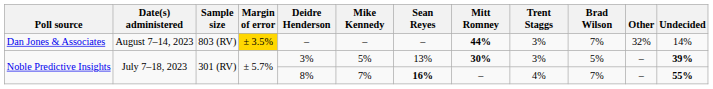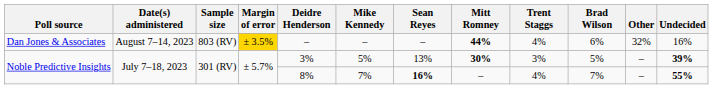(539, 42) 3% -> (539, 42) 4%
(597, 42) 7% -> (597, 42) 6%
(682, 42) 14% -> (682, 42) 16%
